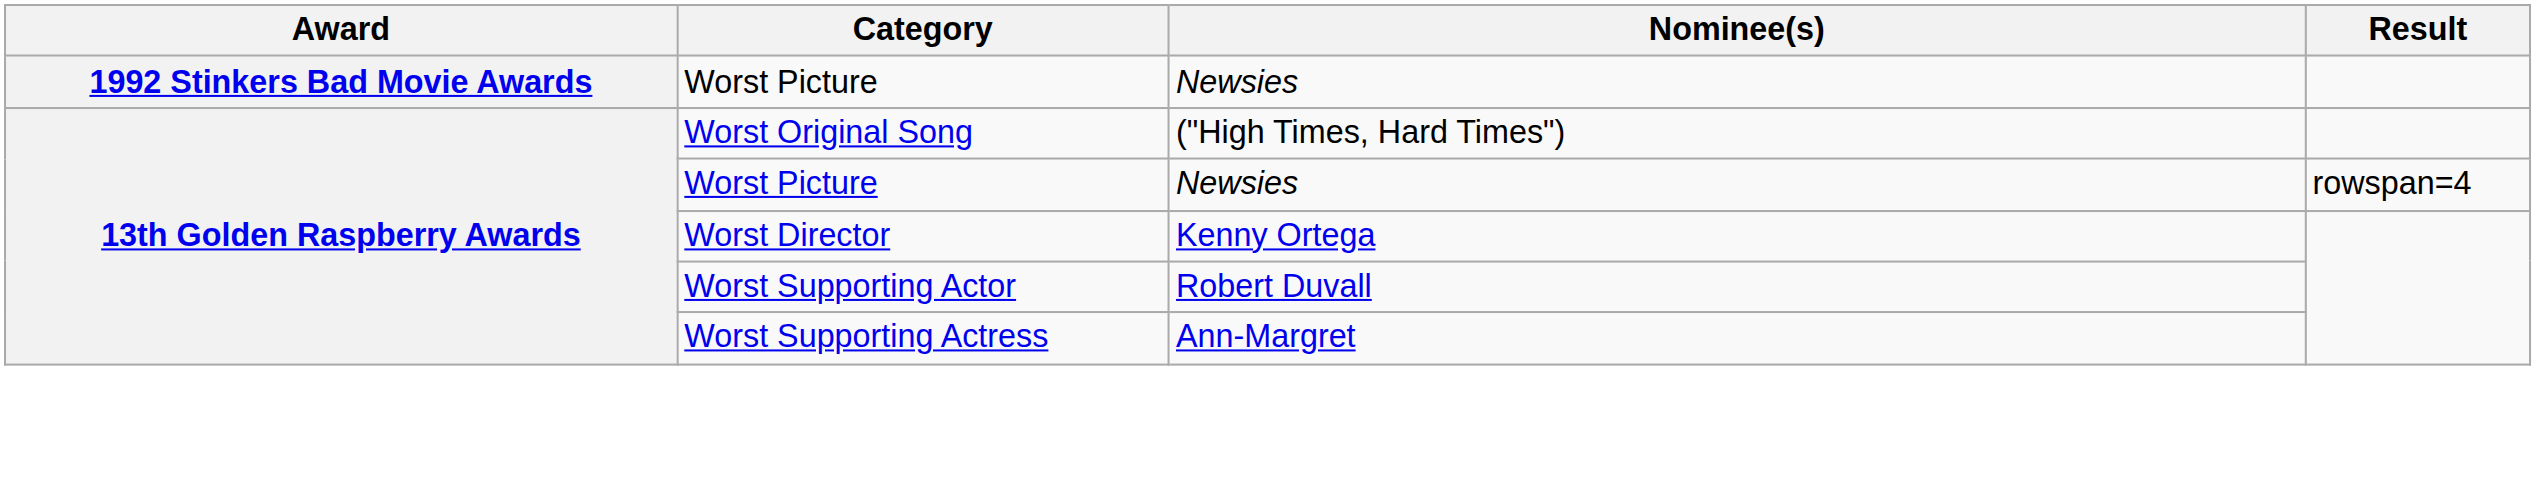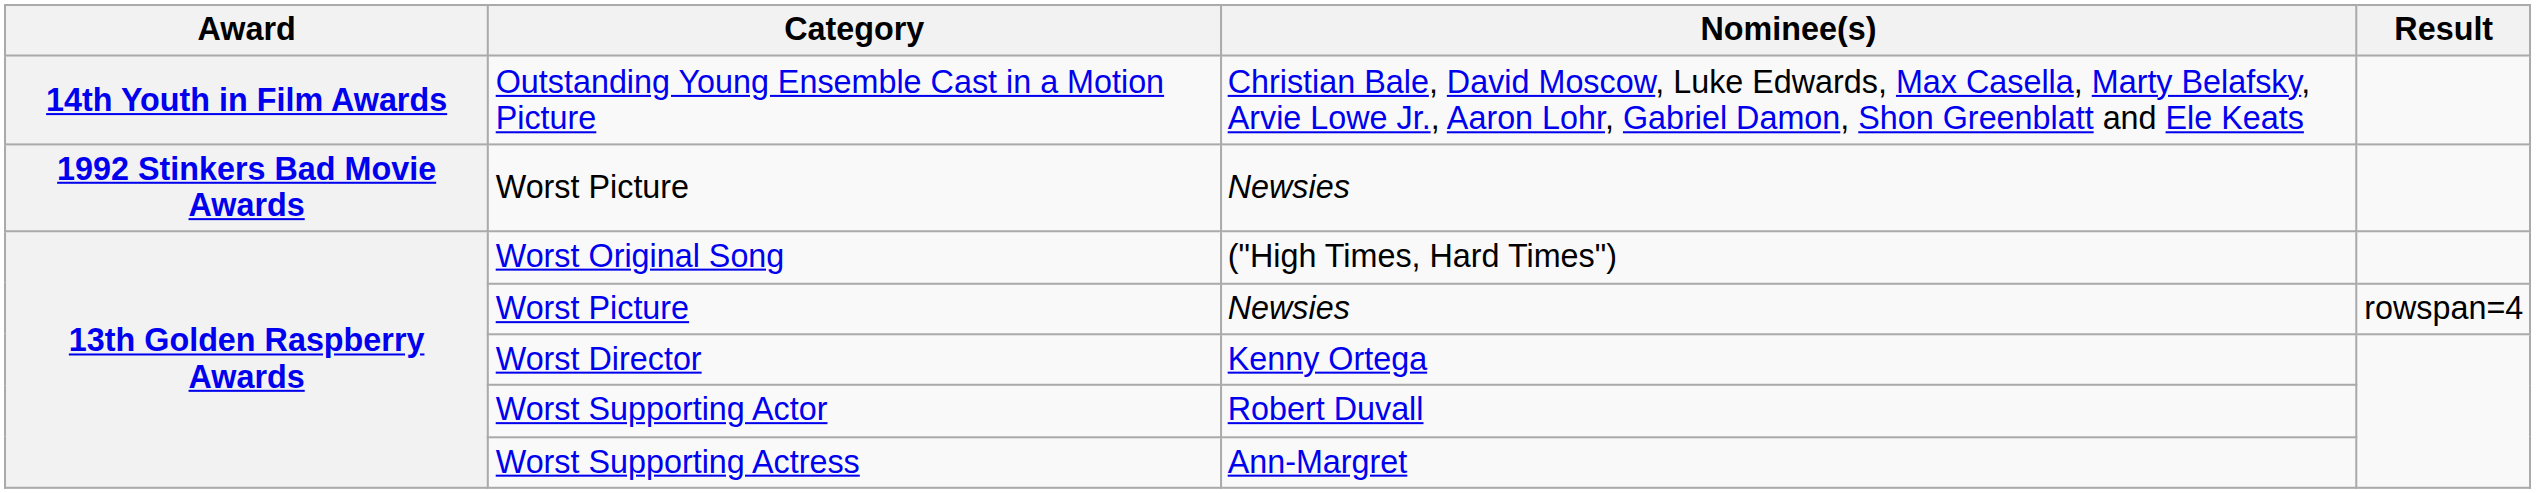+ row: (247, 99)
